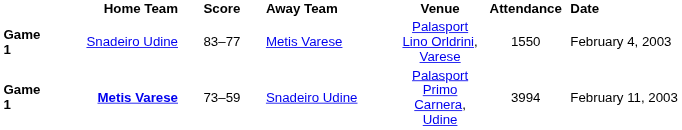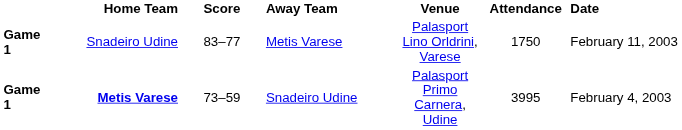(526, 42) 1550 -> (526, 42) 1750
(621, 42) February 4, 2003 -> (624, 42) February 11, 2003
(526, 97) 3994 -> (526, 97) 3995
(624, 97) February 11, 2003 -> (621, 97) February 4, 2003
